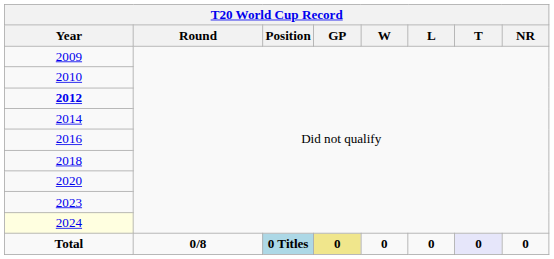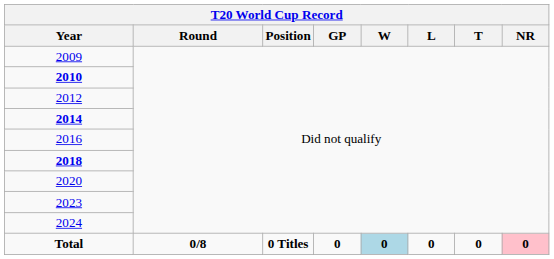(69, 77) normal -> (69, 77) bold
(69, 98) bold -> (69, 98) normal
(69, 118) normal -> (69, 118) bold
(69, 160) normal -> (69, 160) bold
(69, 222) lightyellow background -> (69, 222) no background
(288, 243) lightblue background -> (288, 243) no background
(337, 243) khaki background -> (337, 243) no background
(384, 243) no background -> (384, 243) lightblue background
(478, 243) lavender background -> (478, 243) no background
(525, 243) no background -> (525, 243) pink background
